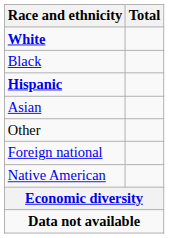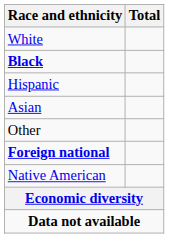(27, 38) bold -> (25, 38) normal
(25, 61) normal -> (25, 61) bold
(35, 84) bold -> (33, 84) normal
(55, 152) normal -> (59, 152) bold
